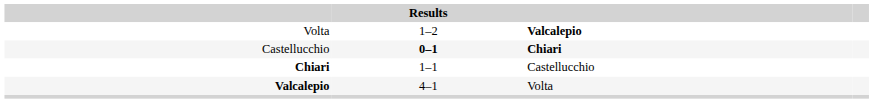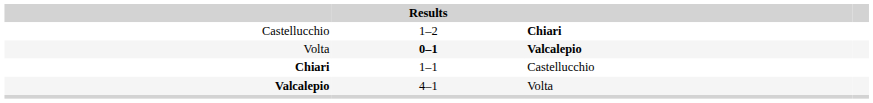(317, 31) Volta -> (296, 31) Castellucchio
(554, 31) Valcalepio -> (544, 31) Chiari
(296, 49) Castellucchio -> (317, 49) Volta
(544, 49) Chiari -> (554, 49) Valcalepio
